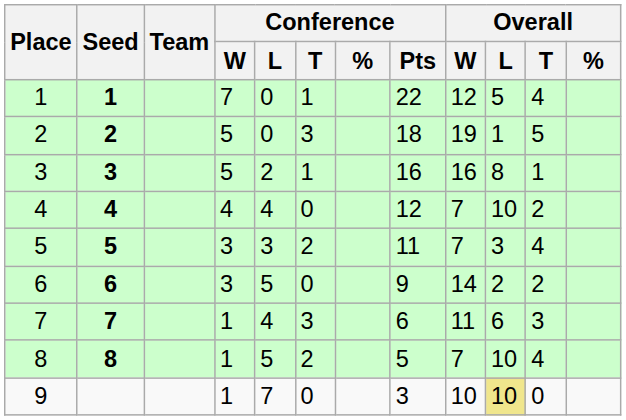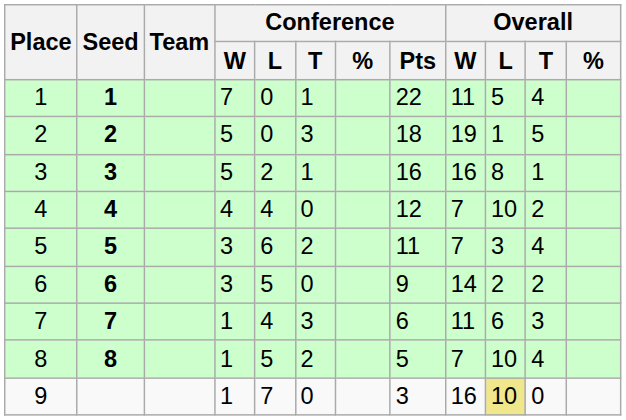(464, 97) 12 -> (463, 97) 11
(267, 246) 3 -> (267, 246) 6
(464, 396) 10 -> (464, 396) 16
